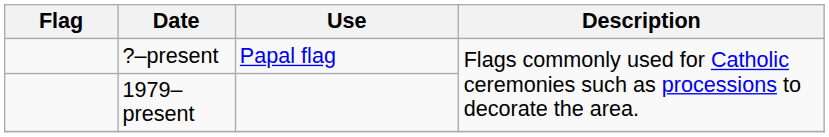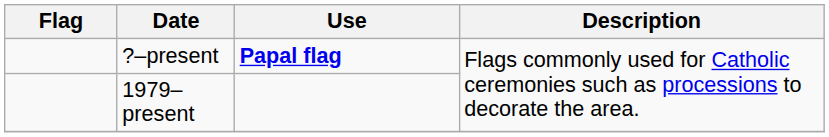(288, 55) normal -> (291, 55) bold
